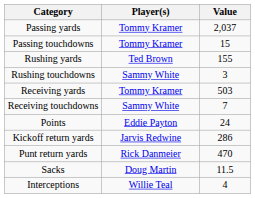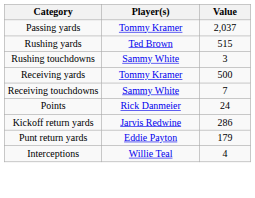- row: (53, 43)
(225, 59) 155 -> (225, 43) 515
(225, 91) 503 -> (225, 75) 500
(151, 122) Eddie Payton -> (151, 106) Rick Danmeier
(151, 153) Rick Danmeier -> (151, 138) Eddie Payton
(225, 153) 470 -> (225, 138) 179
- row: (53, 169)
